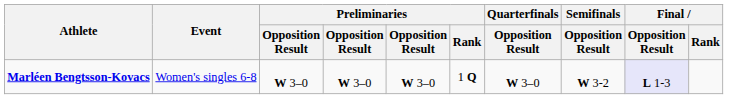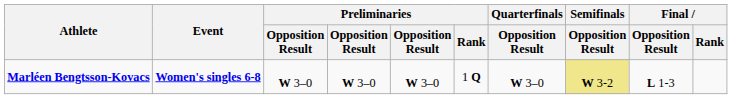(206, 77) normal -> (208, 77) bold
(593, 84) no background -> (597, 84) khaki background
(657, 84) lavender background -> (661, 84) no background
